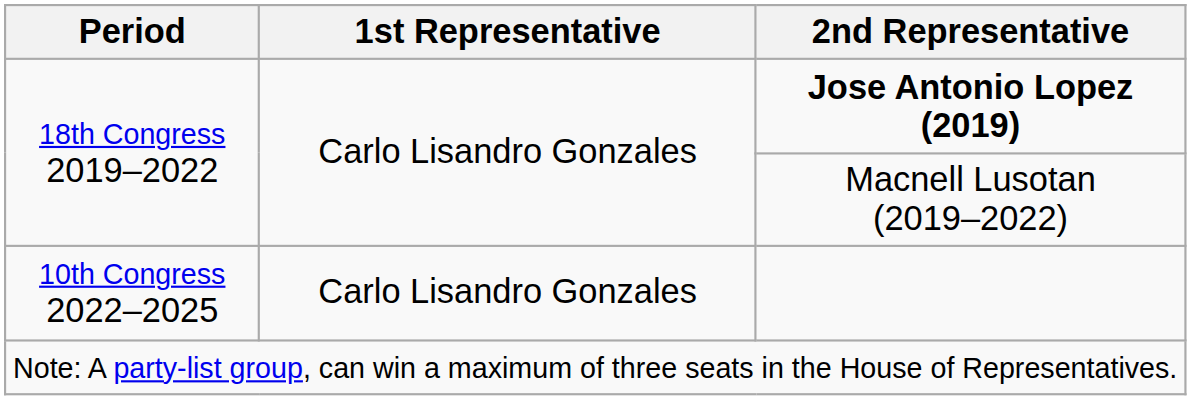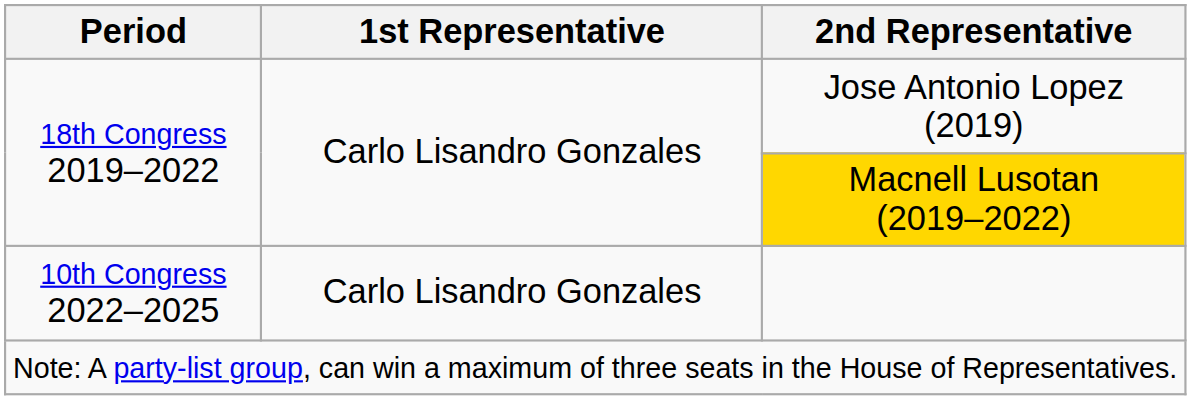(970, 105) bold -> (974, 105) normal
(971, 198) no background -> (974, 198) gold background
